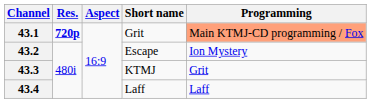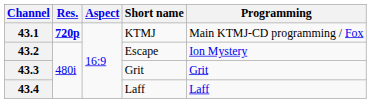(134, 32) Grit -> (140, 32) KTMJ
(276, 32) lightsalmon background -> (276, 32) no background
(140, 70) KTMJ -> (134, 70) Grit
